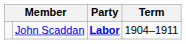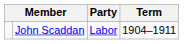(105, 30) bold -> (103, 30) normal
